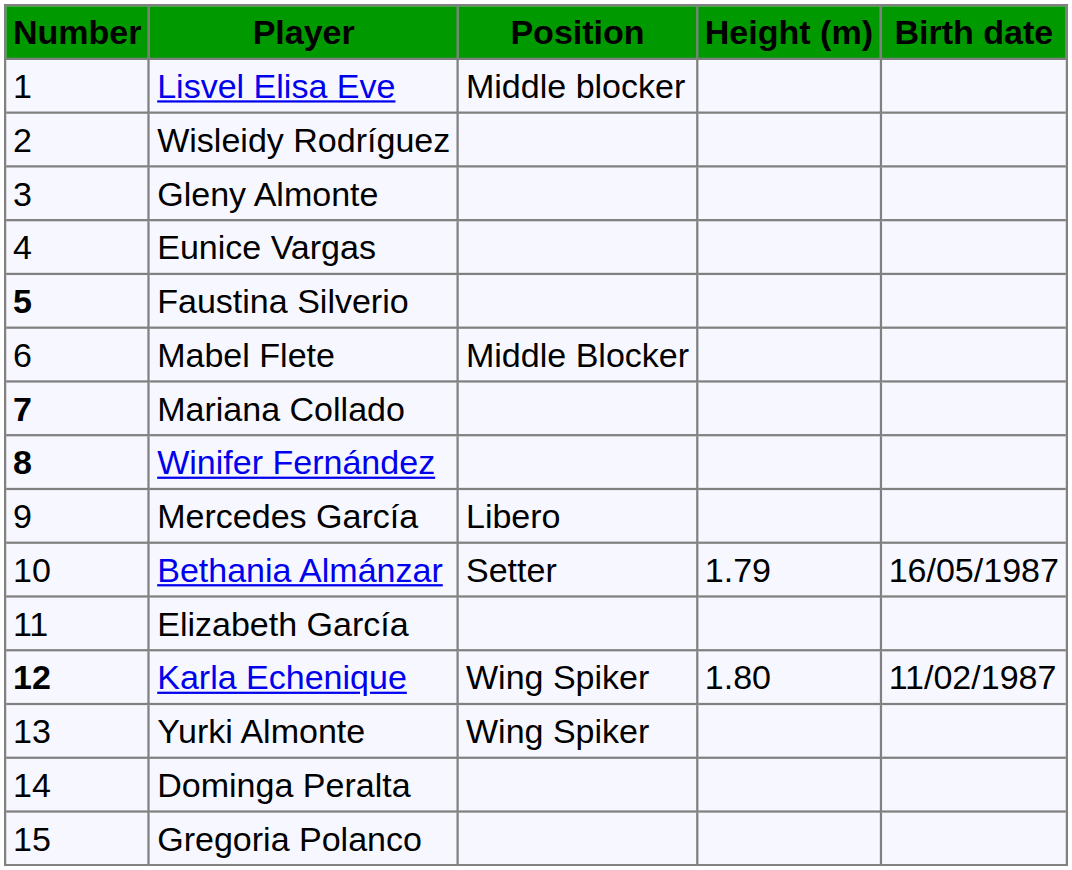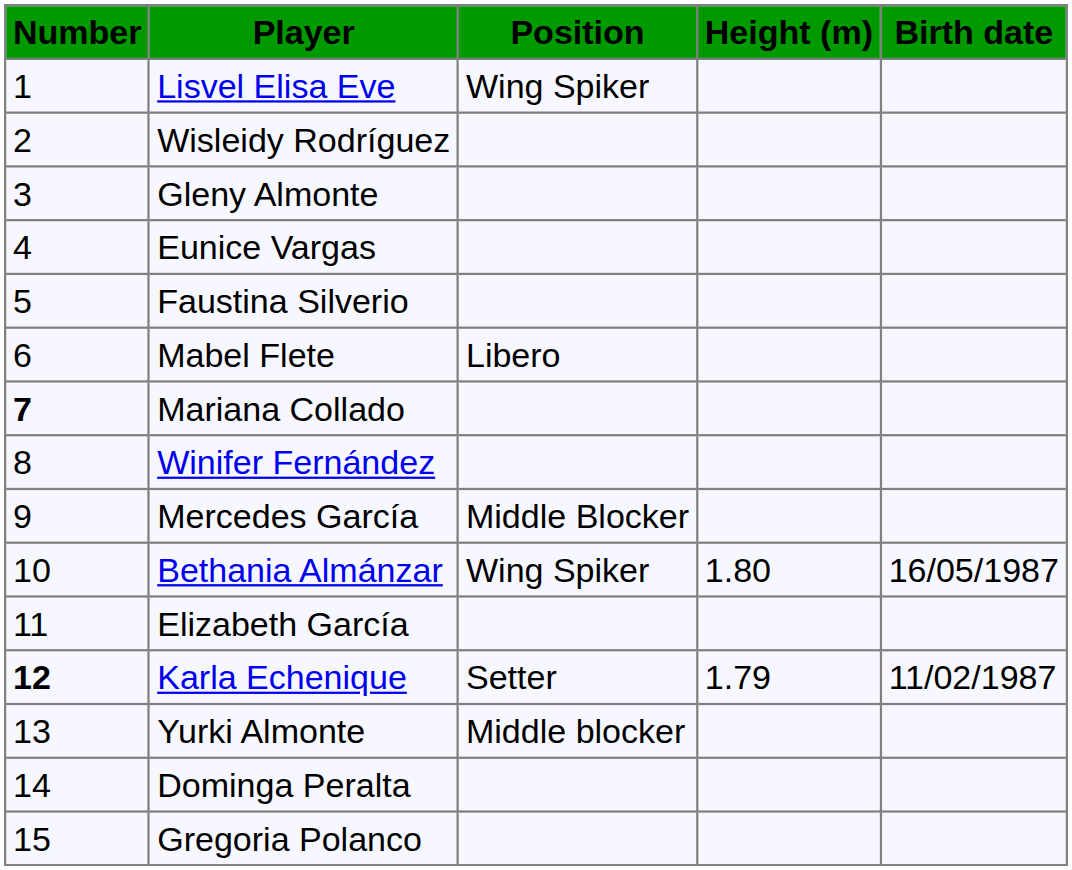(576, 86) Middle blocker -> (558, 86) Wing Spiker
(22, 301) bold -> (22, 301) normal
(578, 355) Middle Blocker -> (513, 355) Libero
(22, 462) bold -> (22, 462) normal
(513, 516) Libero -> (578, 516) Middle Blocker
(511, 570) Setter -> (558, 570) Wing Spiker
(738, 570) 1.79 -> (738, 570) 1.80
(558, 677) Wing Spiker -> (511, 677) Setter
(738, 677) 1.80 -> (738, 677) 1.79
(558, 731) Wing Spiker -> (576, 731) Middle blocker
